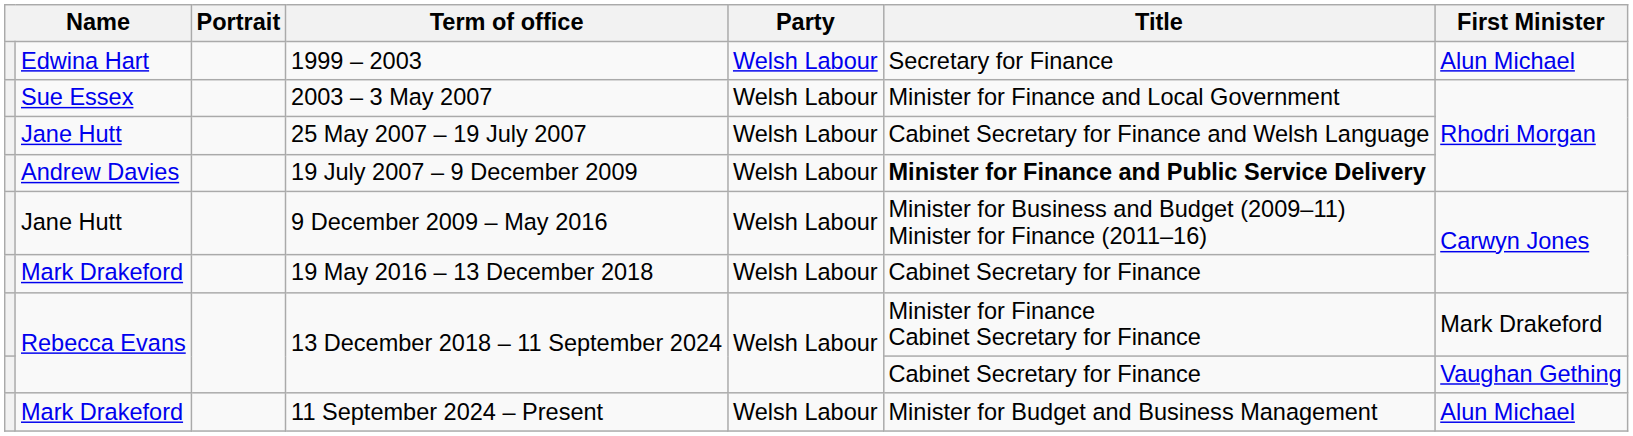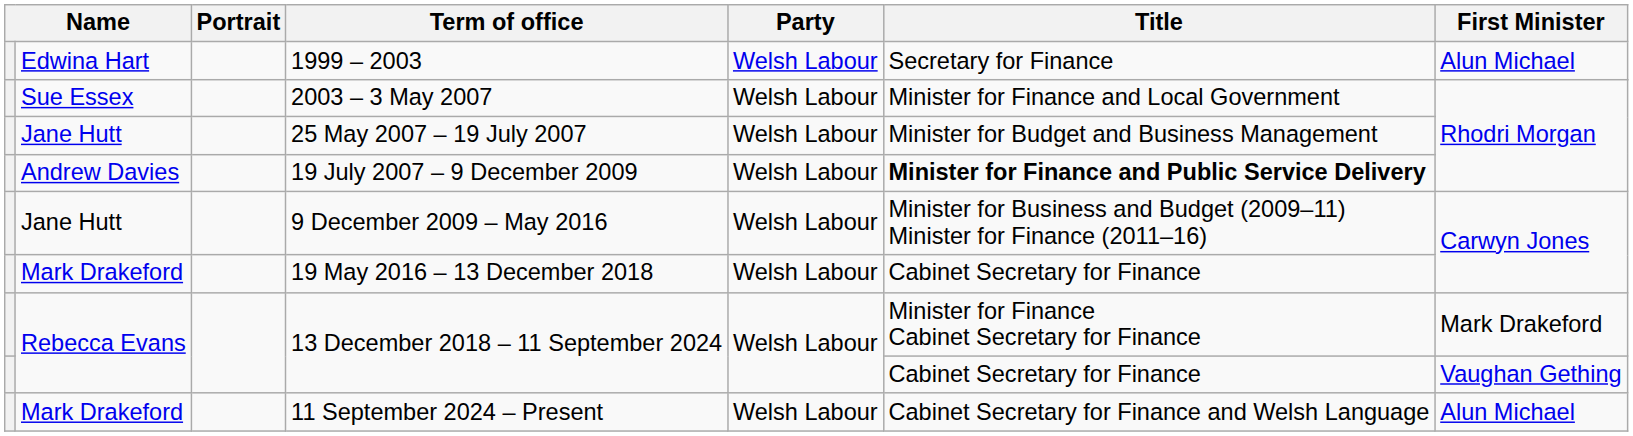(1159, 135) Cabinet Secretary for Finance and Welsh Language -> (1133, 135) Minister for Budget and Business Management
(1133, 411) Minister for Budget and Business Management -> (1159, 411) Cabinet Secretary for Finance and Welsh Language
